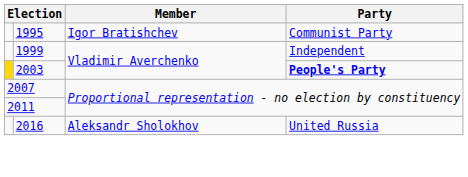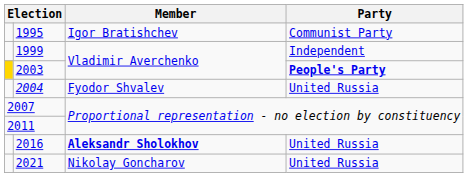+ row: (30, 88)
(133, 126) normal -> (133, 144) bold
+ row: (30, 163)
